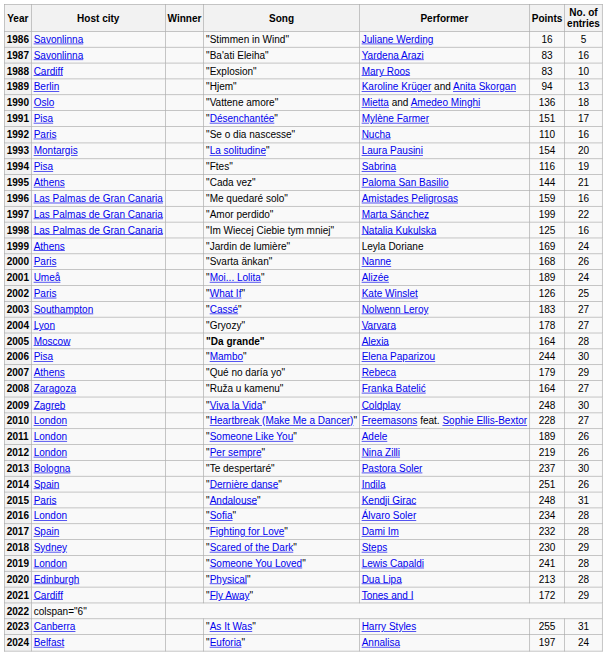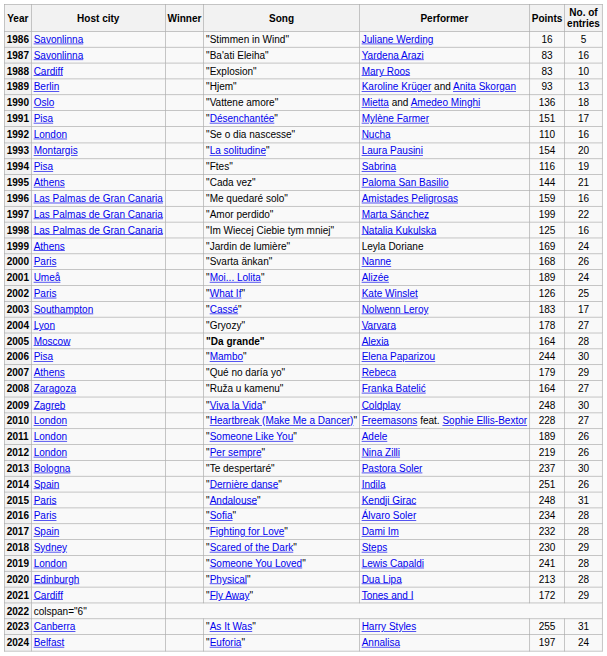(547, 87) 94 -> (547, 87) 93
(45, 135) Paris -> (50, 135) London
(584, 310) 27 -> (584, 310) 17
(50, 516) London -> (45, 516) Paris
